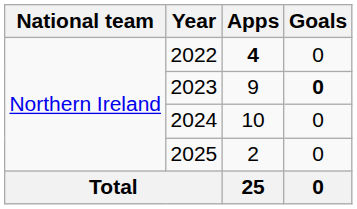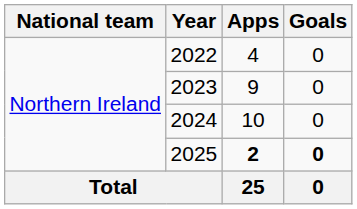(253, 54) bold -> (253, 54) normal
(318, 87) bold -> (318, 87) normal
(253, 154) normal -> (253, 154) bold
(318, 154) normal -> (318, 154) bold
